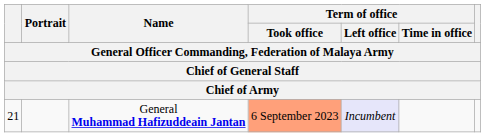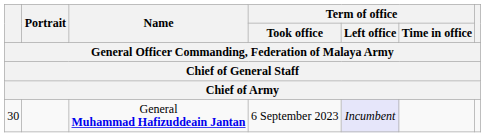(13, 115) 21 -> (13, 115) 30
(295, 115) lightsalmon background -> (295, 115) no background
